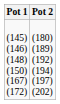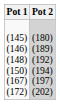(42, 65) no background -> (42, 65) lightgrey background
